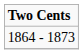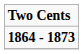(41, 37) normal -> (41, 37) bold
